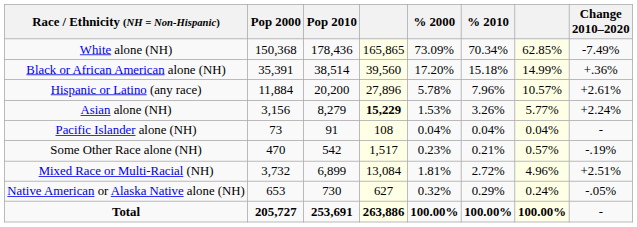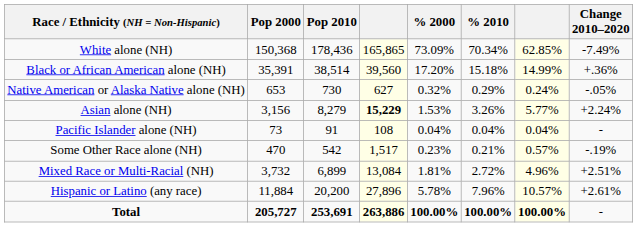rows swapped: (126, 191) <-> (126, 89)
